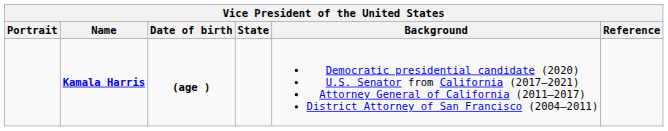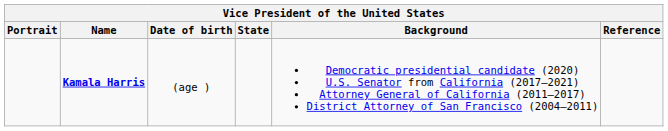(191, 88) bold -> (191, 88) normal
